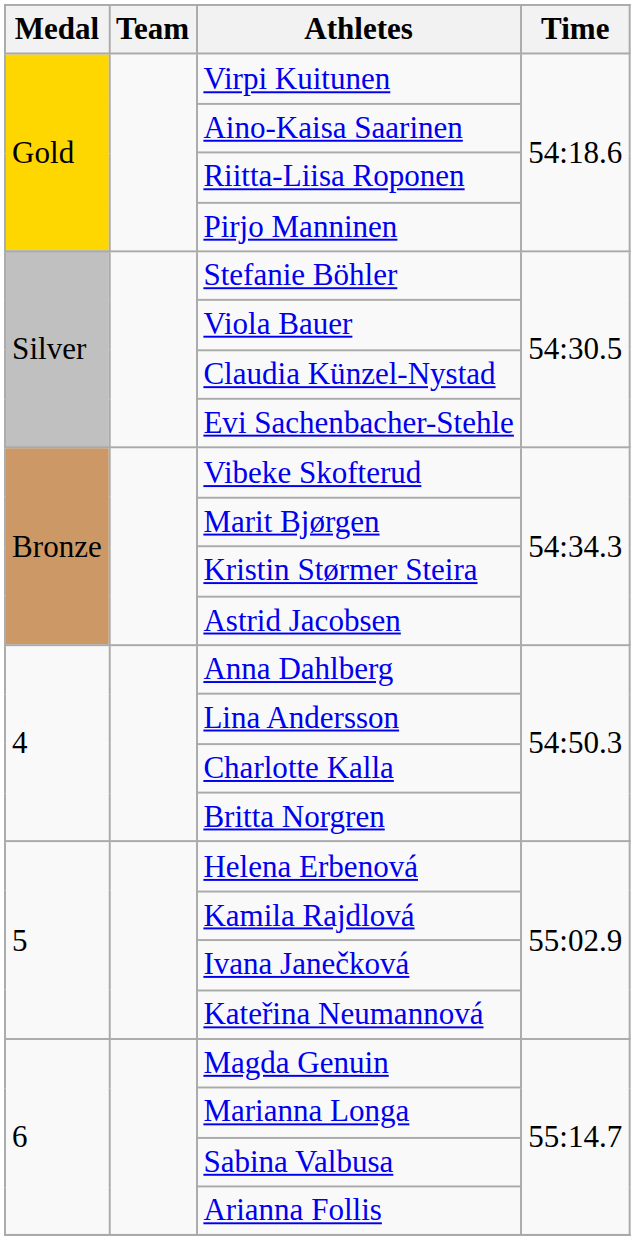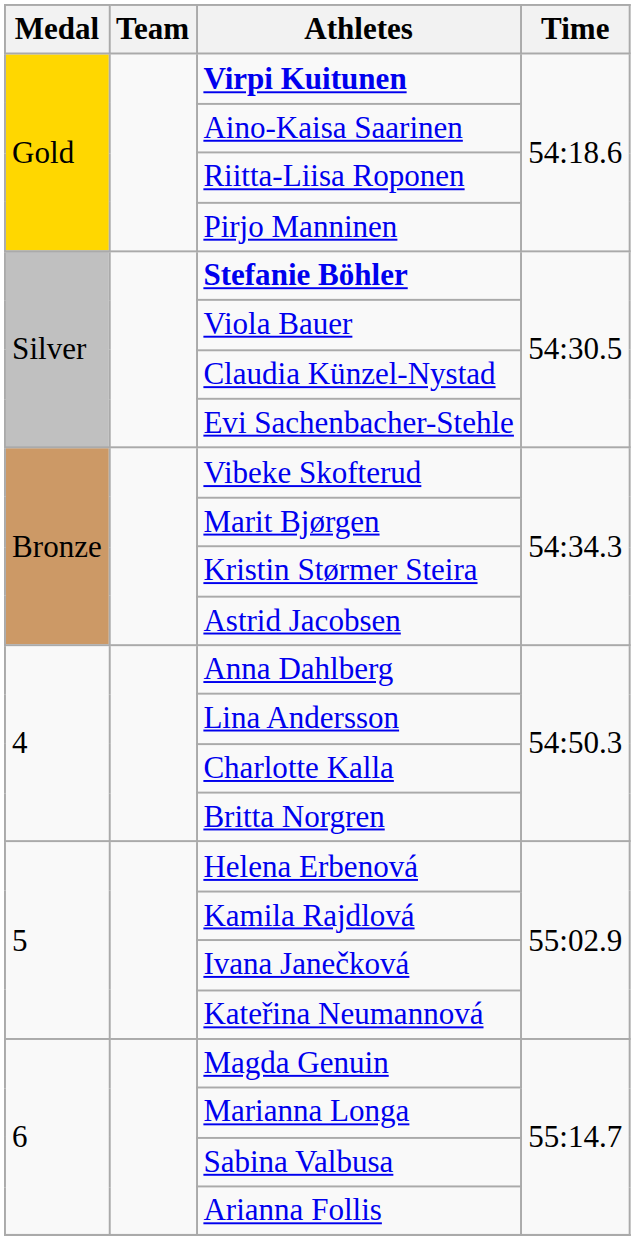(297, 78) normal -> (305, 78) bold
(300, 275) normal -> (306, 275) bold
